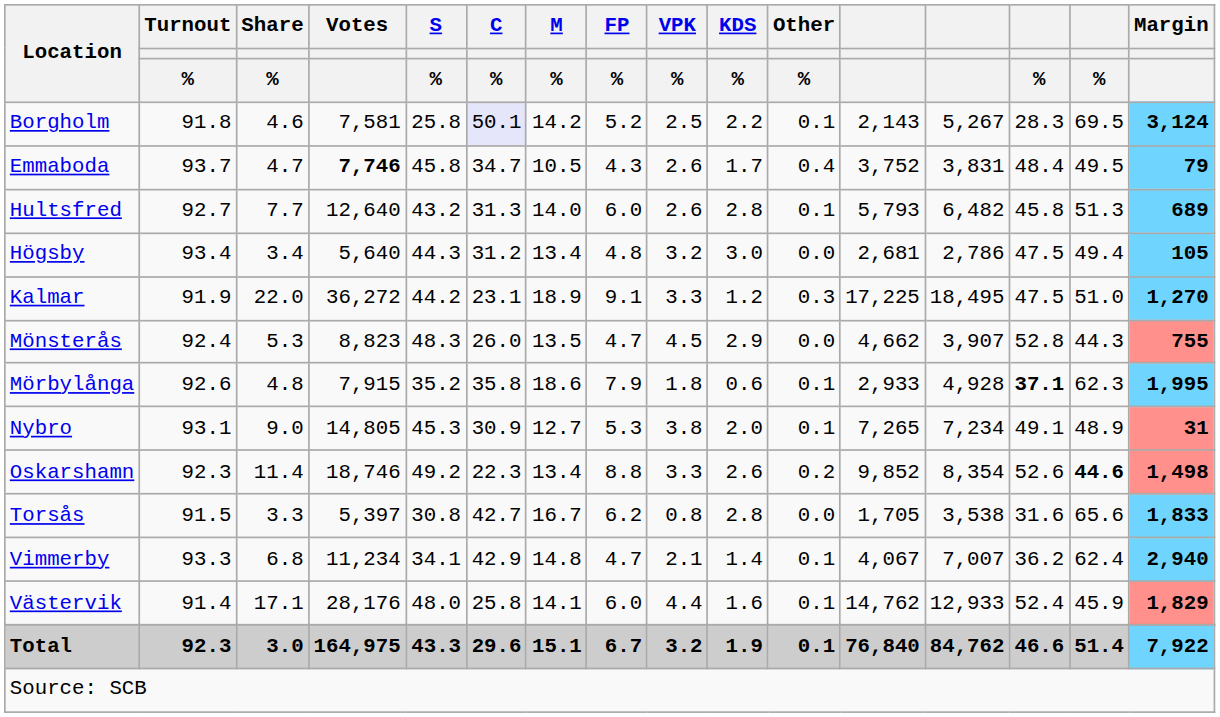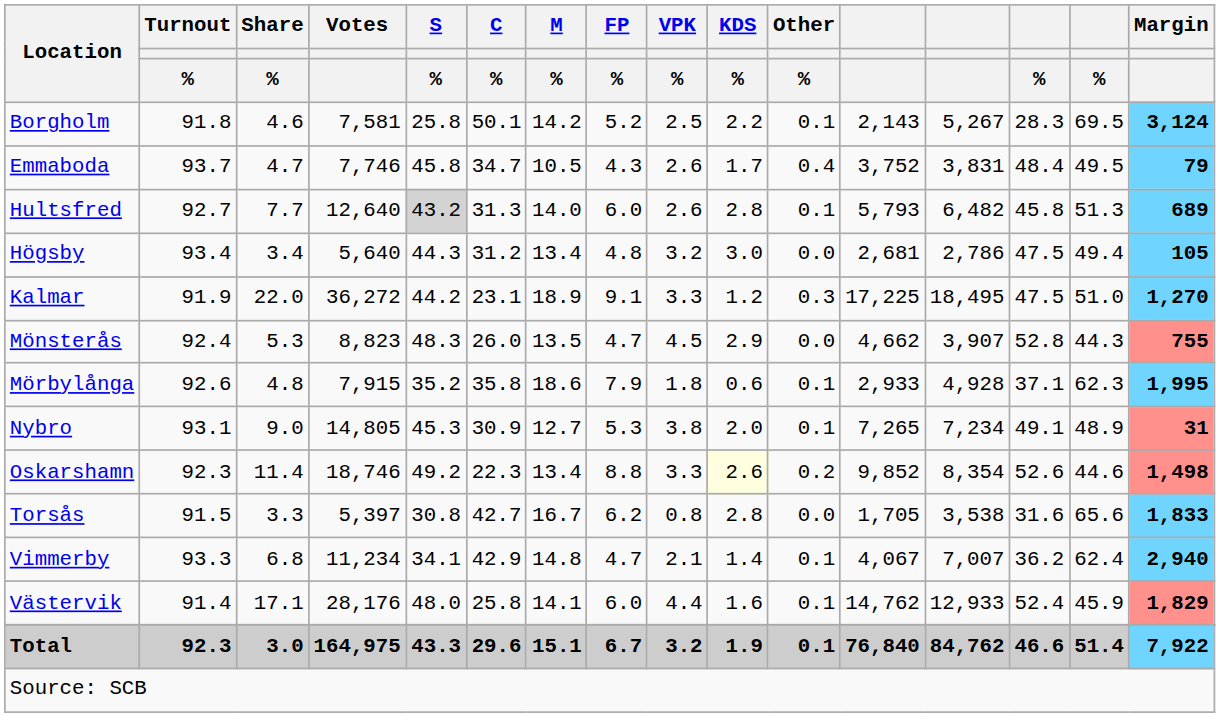(497, 124) lavender background -> (497, 124) no background
(370, 168) bold -> (370, 168) normal
(436, 211) no background -> (436, 211) lightgrey background
(1039, 386) bold -> (1039, 386) normal
(744, 473) no background -> (744, 473) lightyellow background
(1099, 473) bold -> (1099, 473) normal
